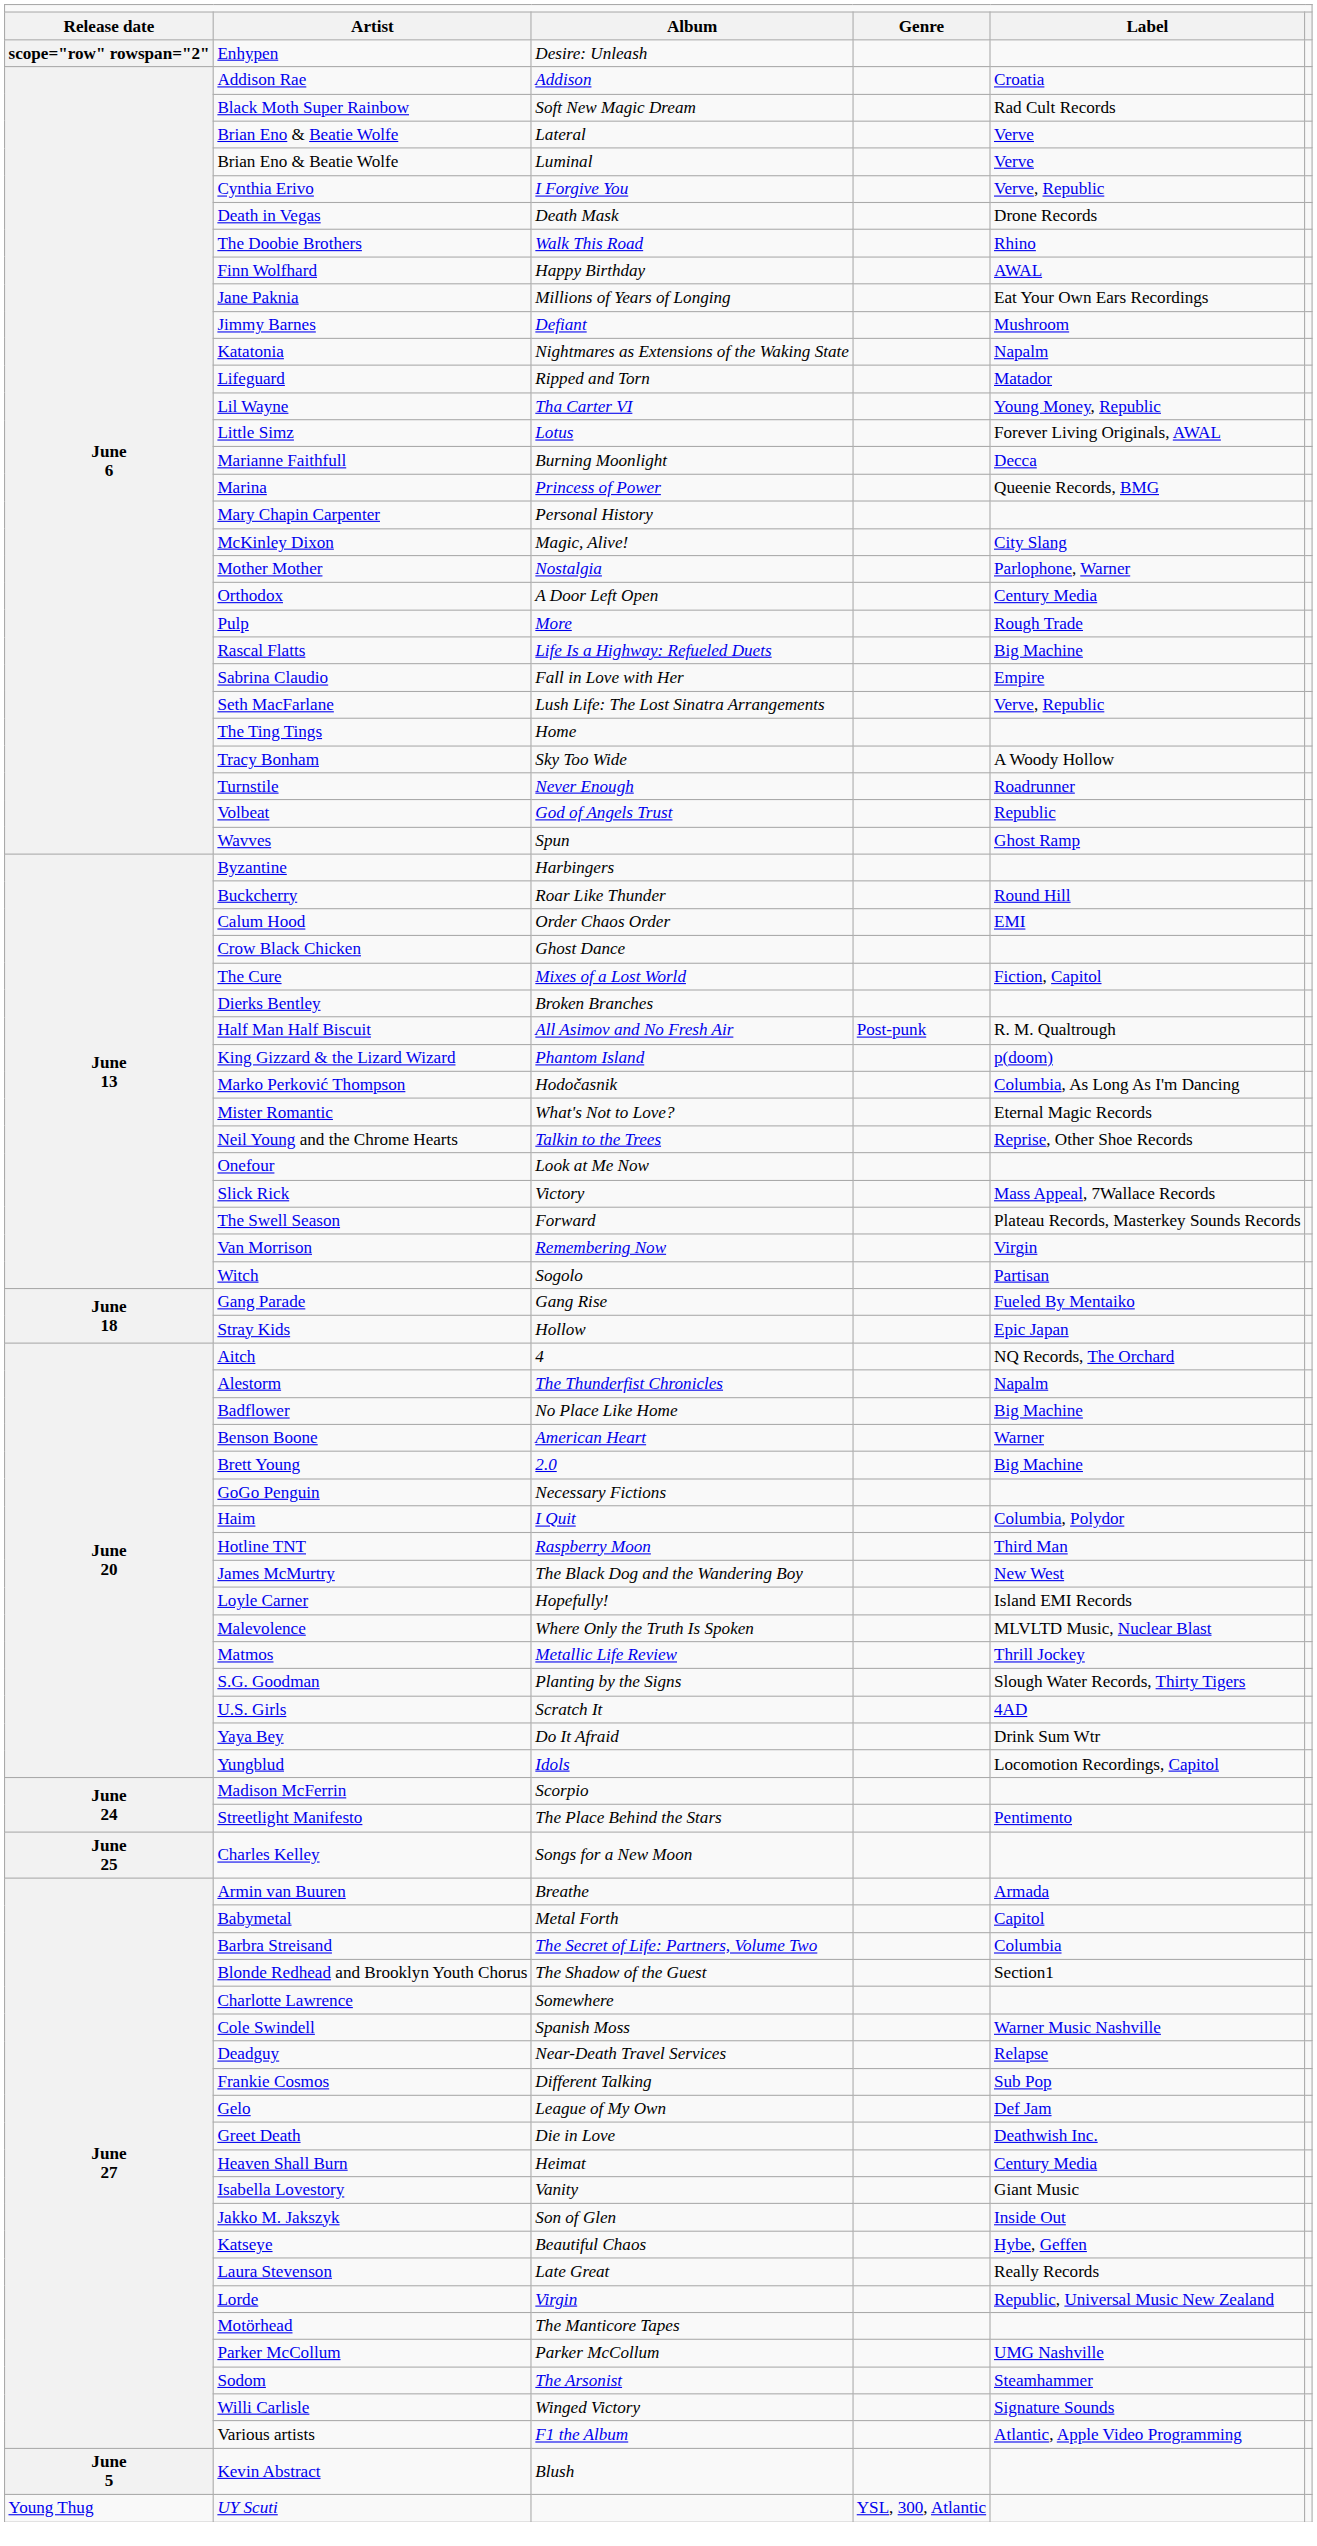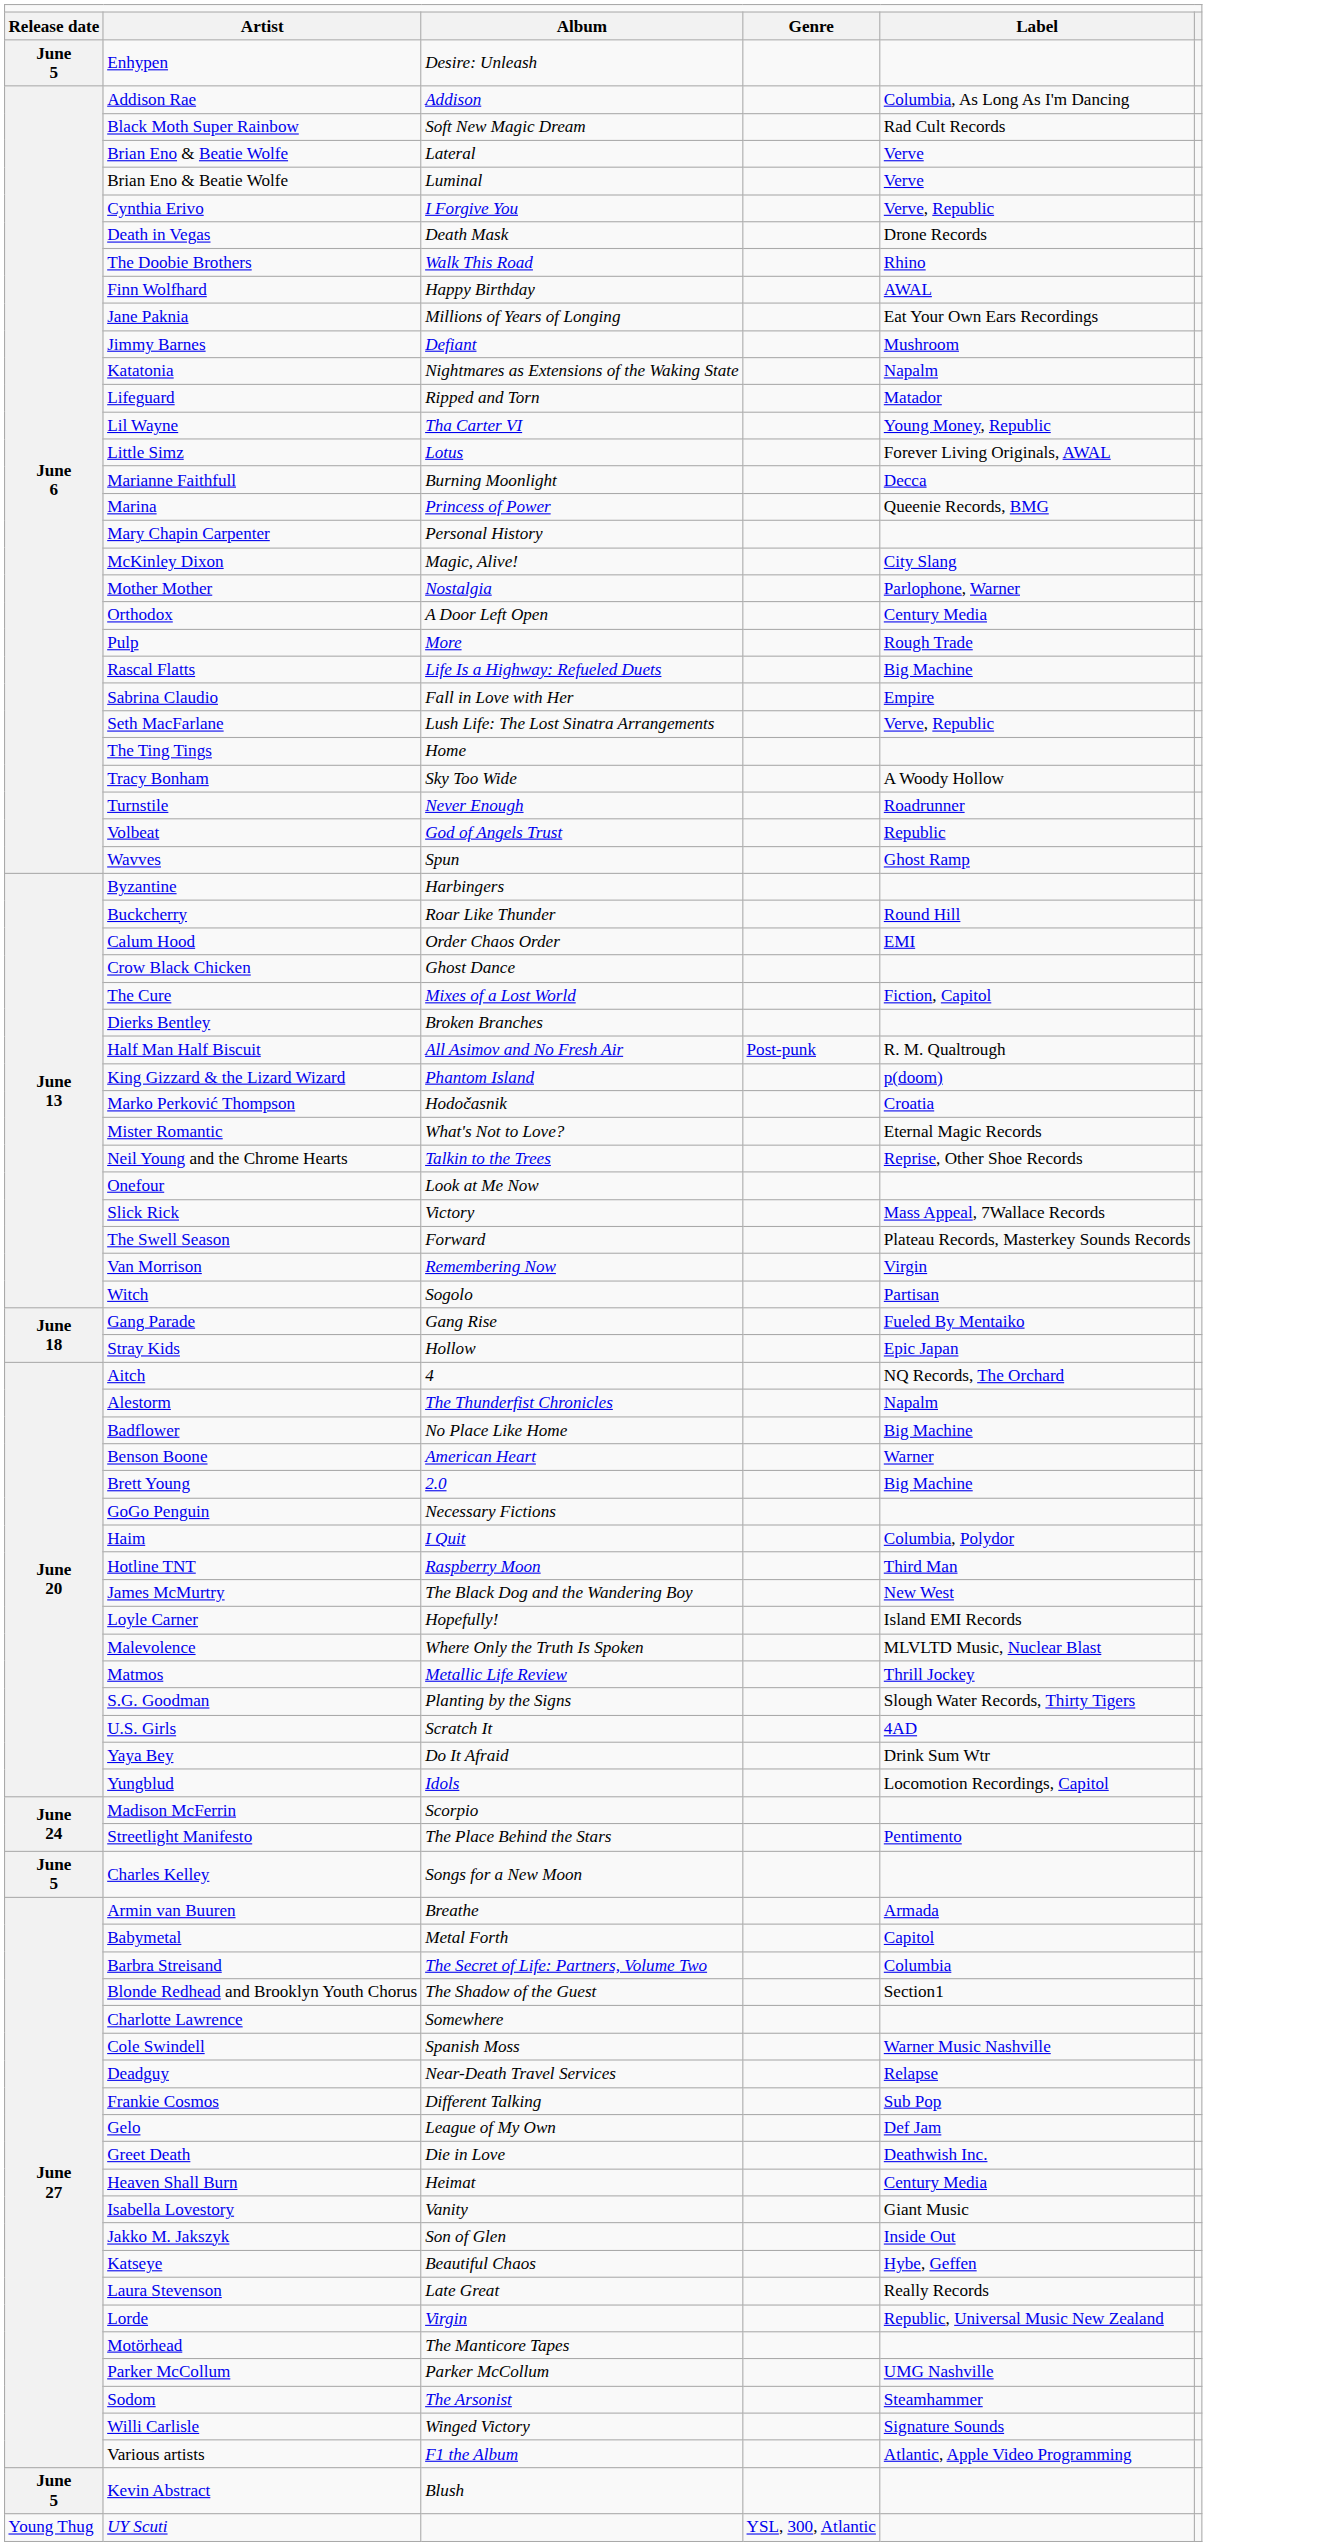(109, 53) scope="row" rowspan="2" -> (54, 62) June 5
(1019, 80) Croatia -> (1007, 99) Columbia, As Long As I'm Dancing
(1117, 1084) Columbia, As Long As I'm Dancing -> (909, 1104) Croatia
(109, 1854) June 25 -> (54, 1873) June 5
